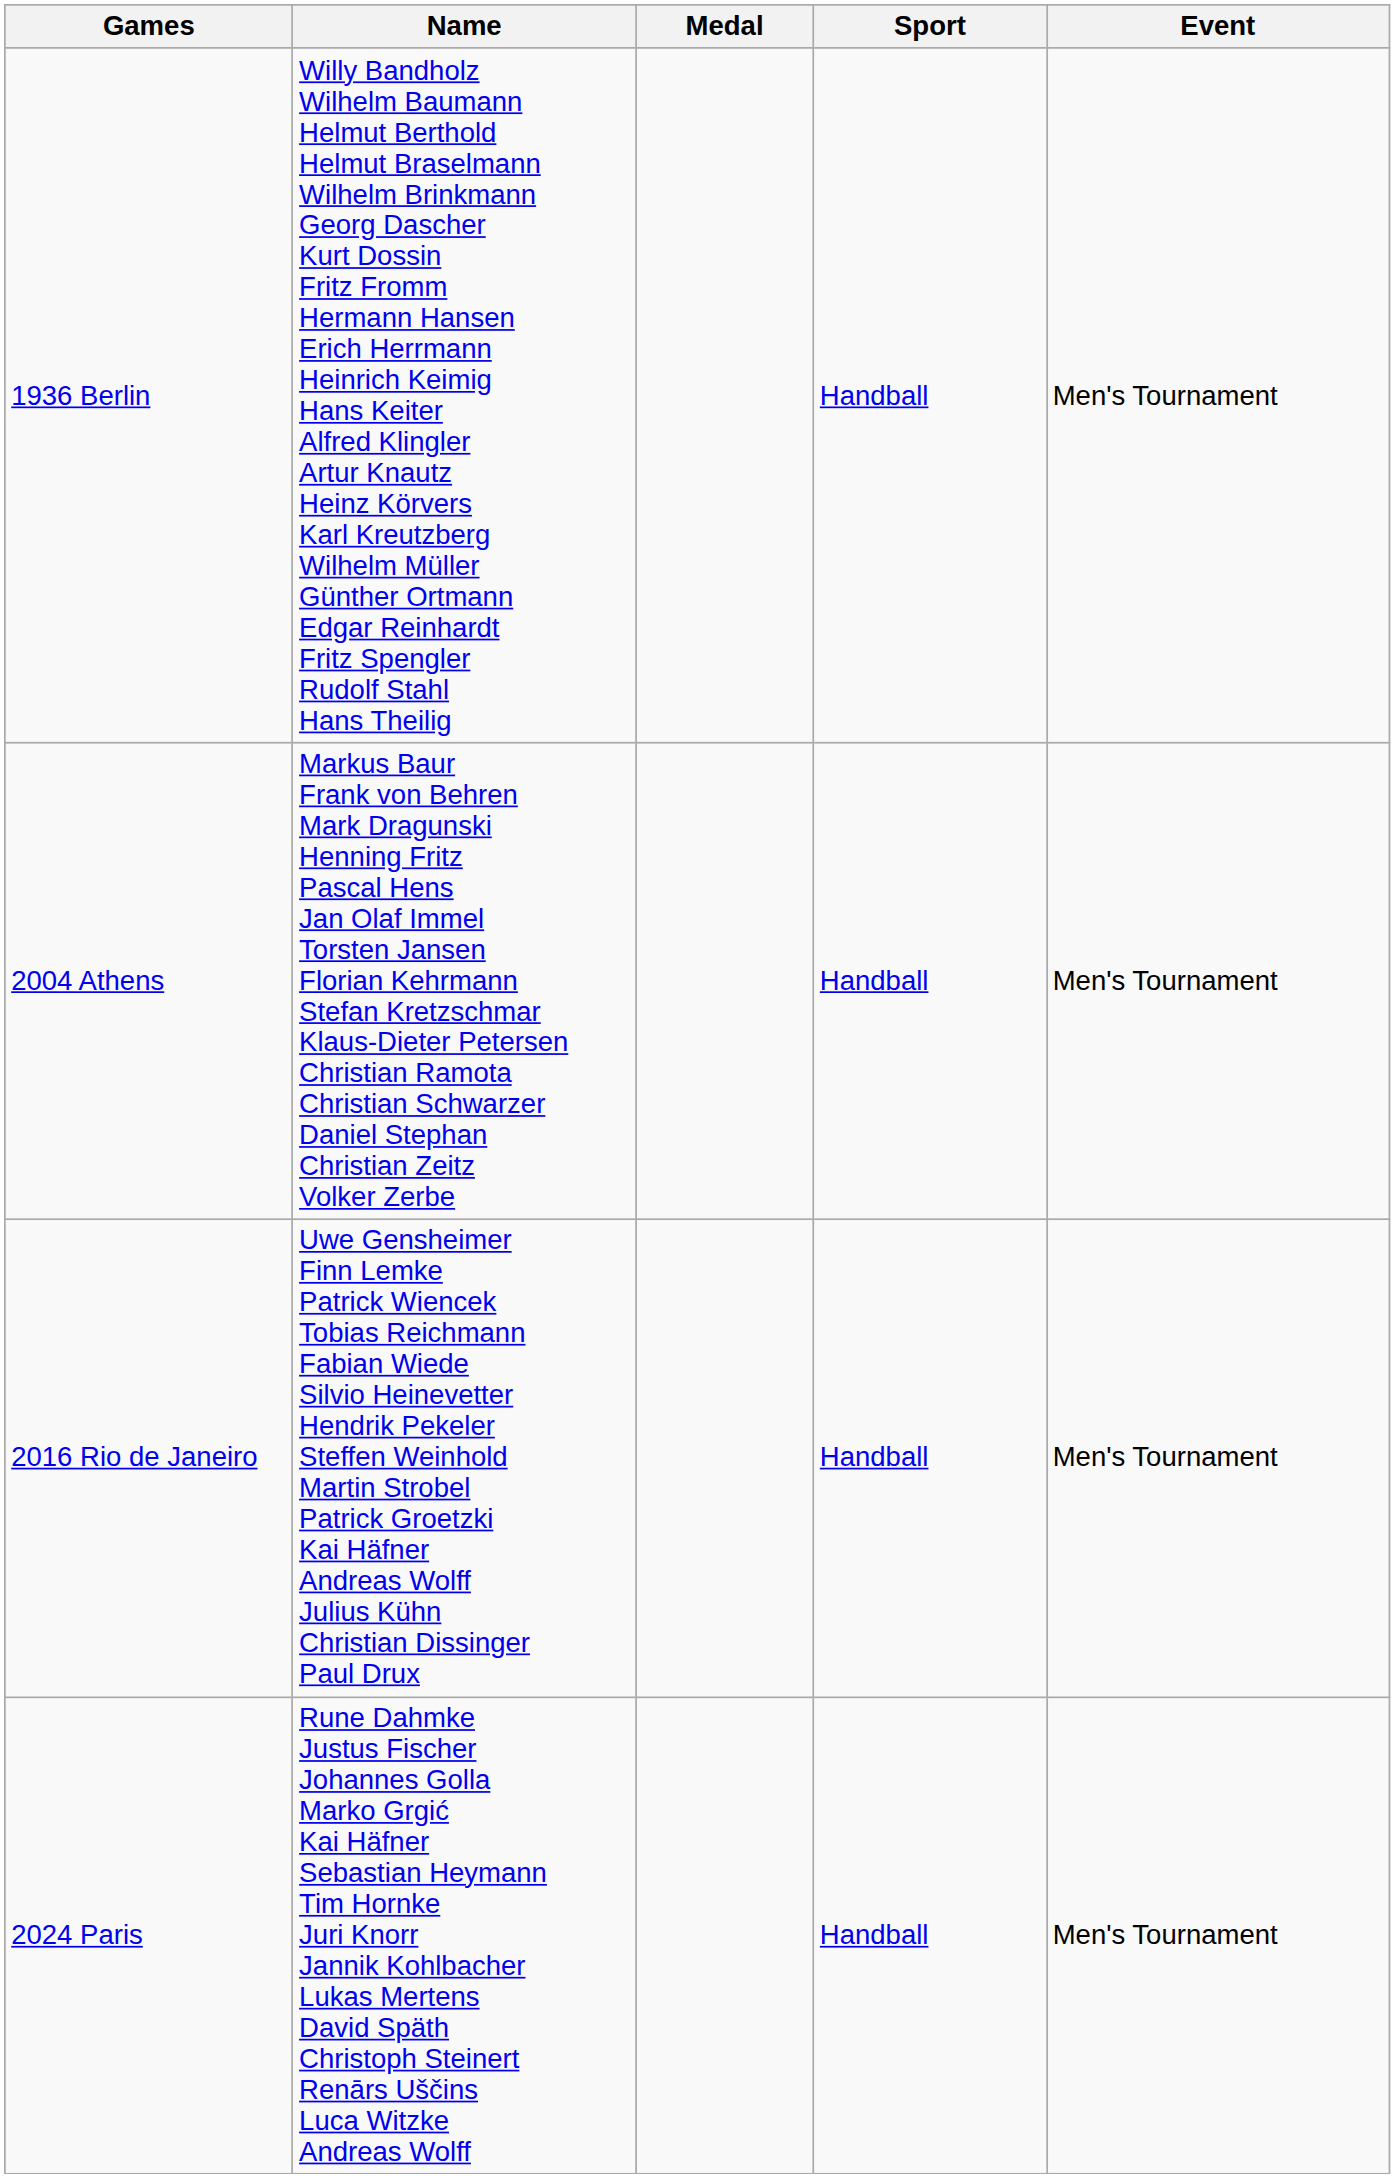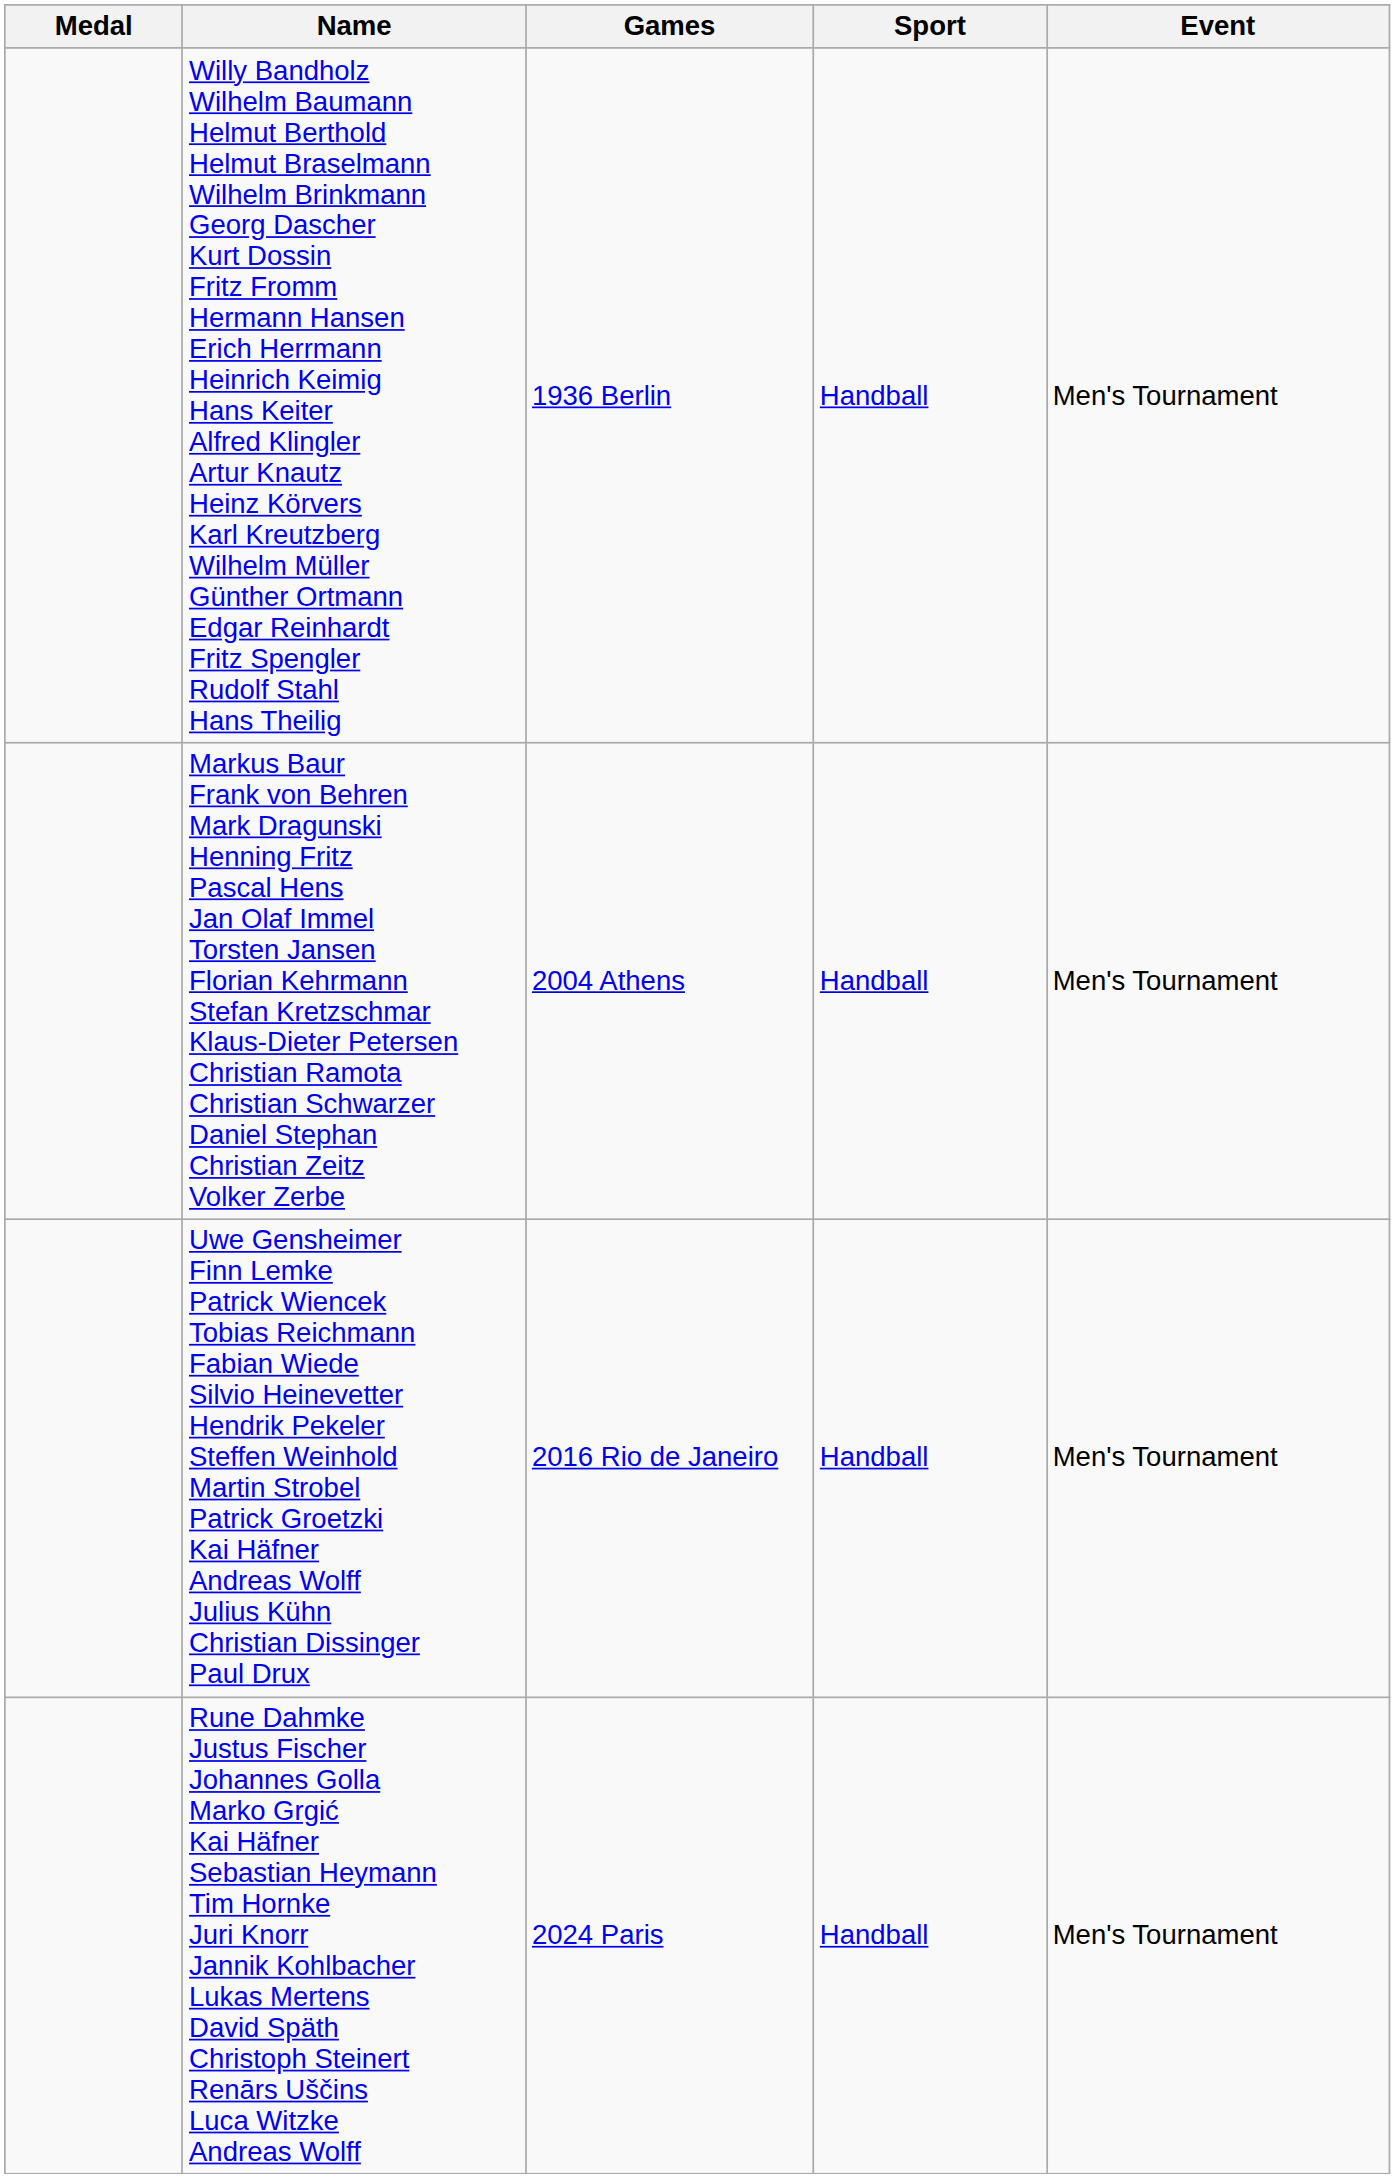columns swapped: (725, 26) <-> (149, 26)
